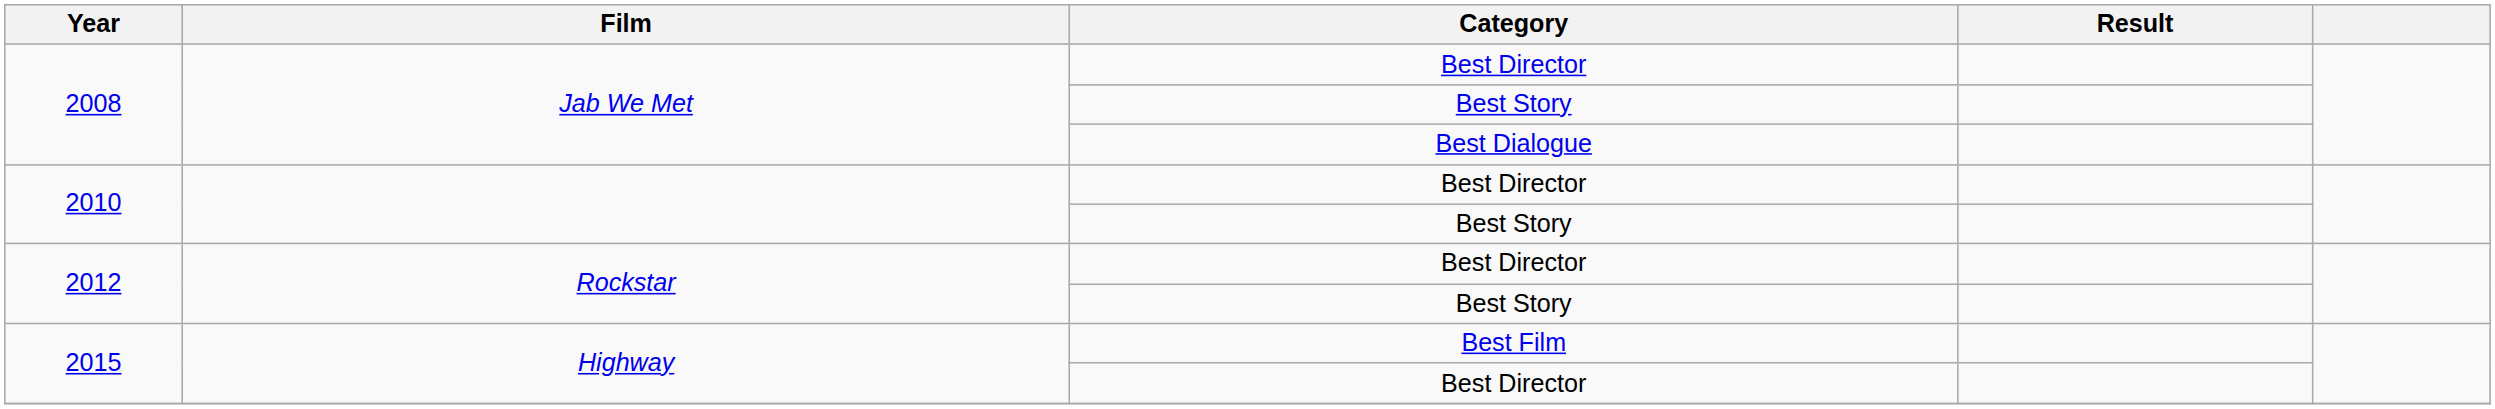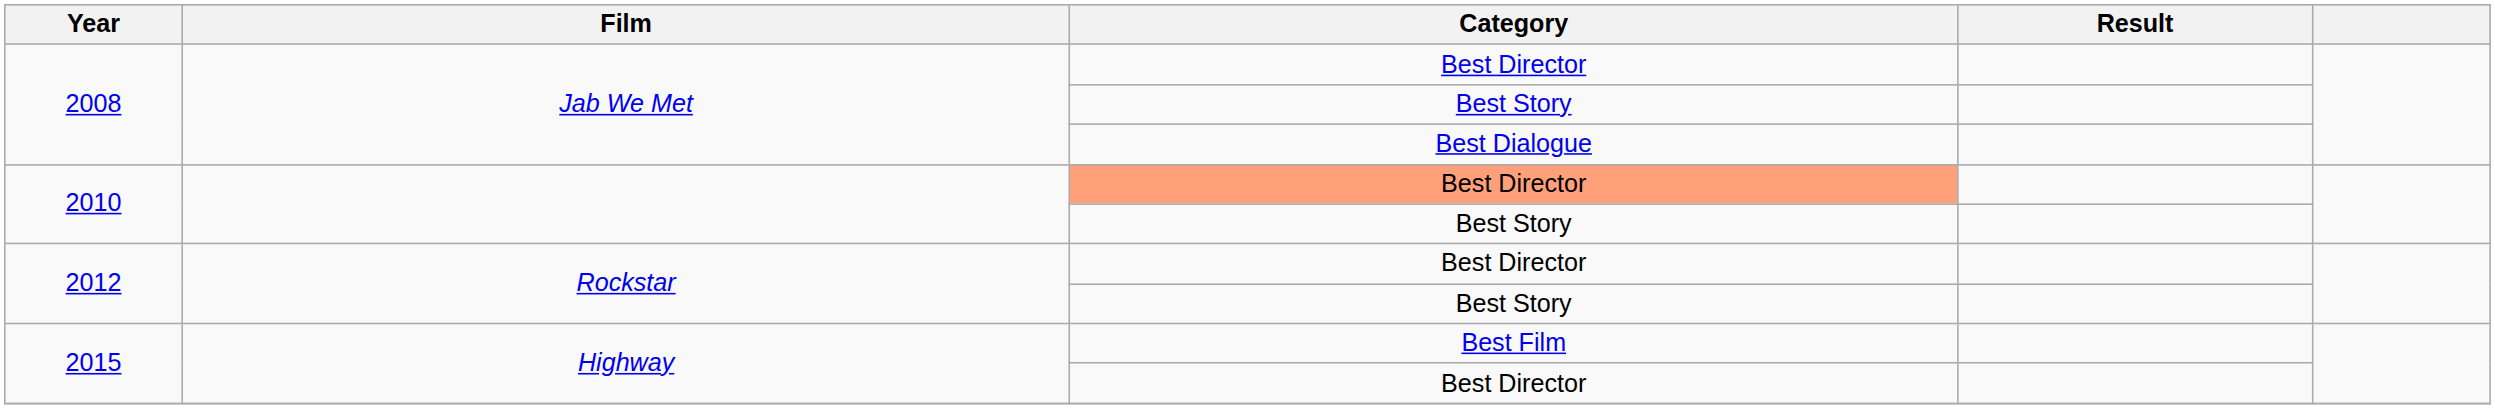(1514, 183) no background -> (1514, 183) lightsalmon background
